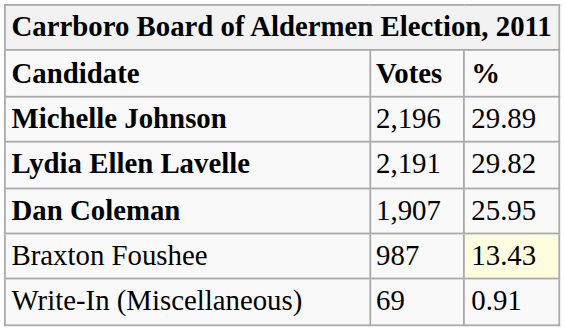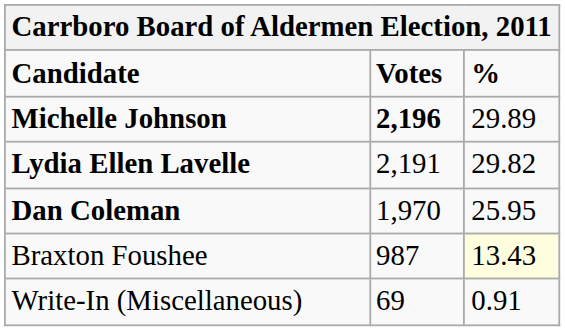(409, 118) normal -> (409, 118) bold
(409, 210) 1,907 -> (409, 210) 1,970
